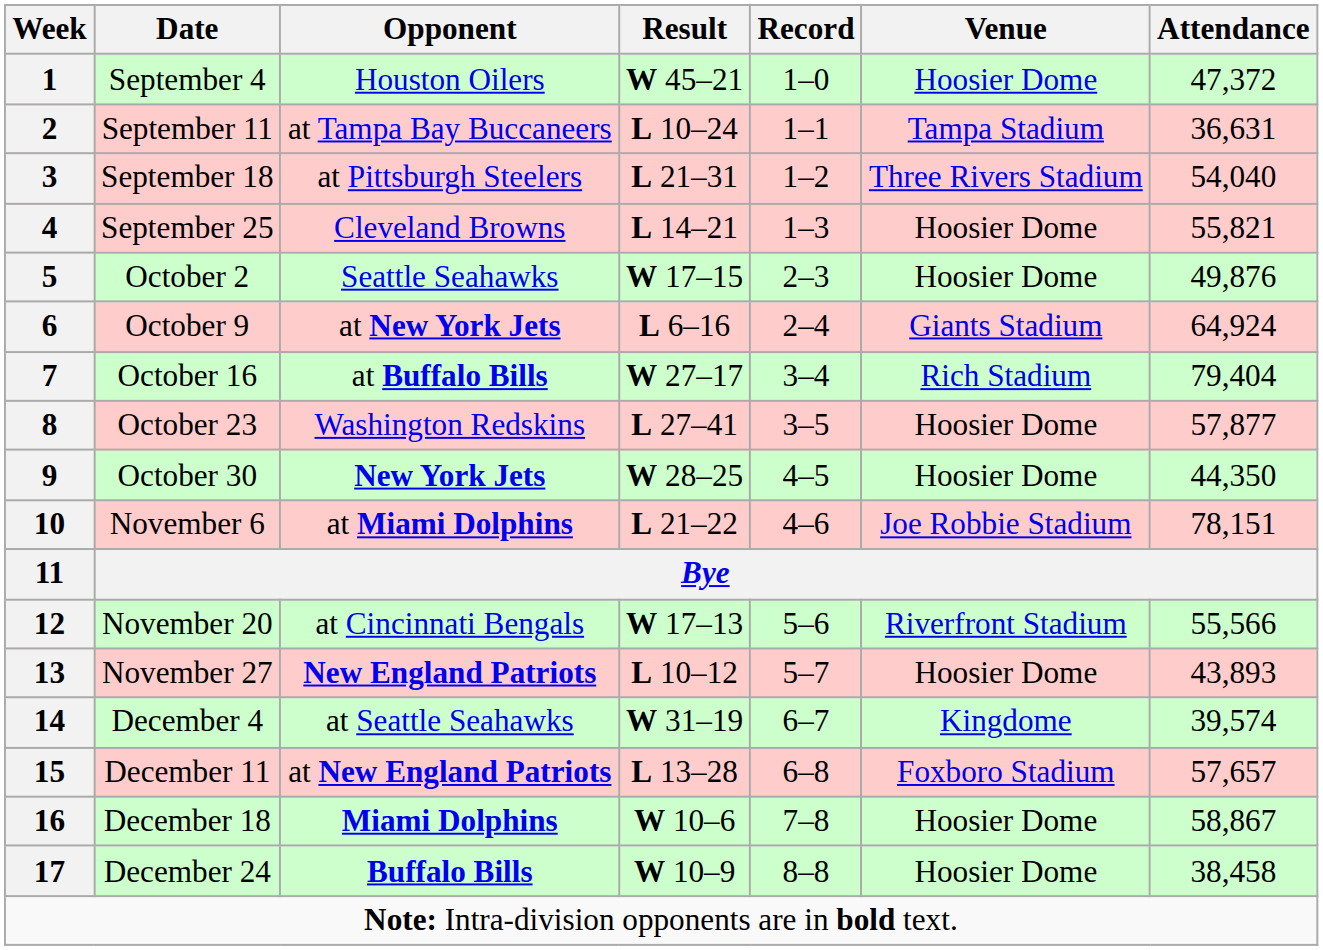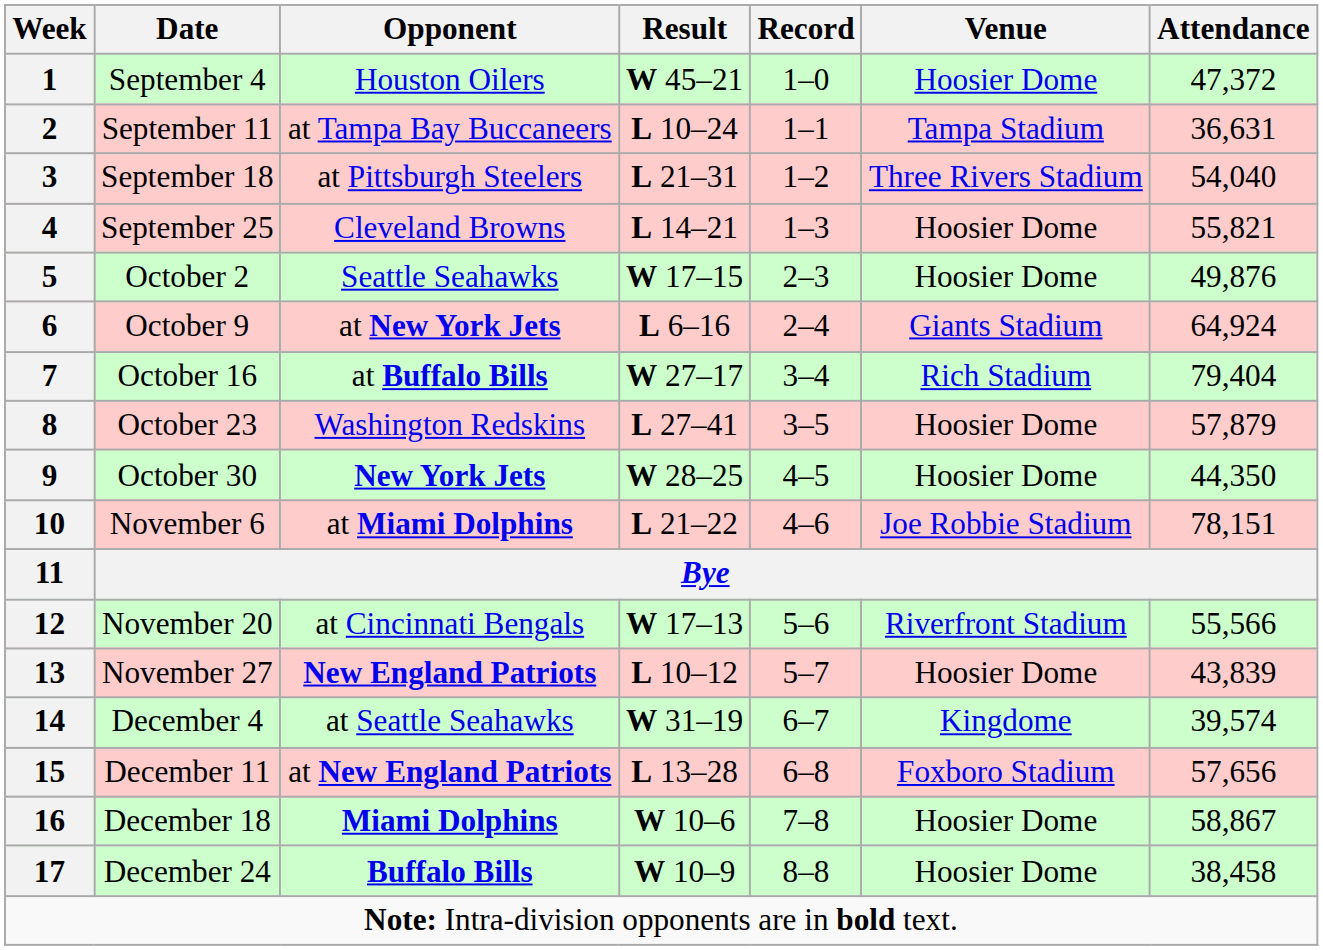(1233, 425) 57,877 -> (1233, 425) 57,879
(1233, 672) 43,893 -> (1233, 672) 43,839
(1233, 771) 57,657 -> (1233, 771) 57,656
